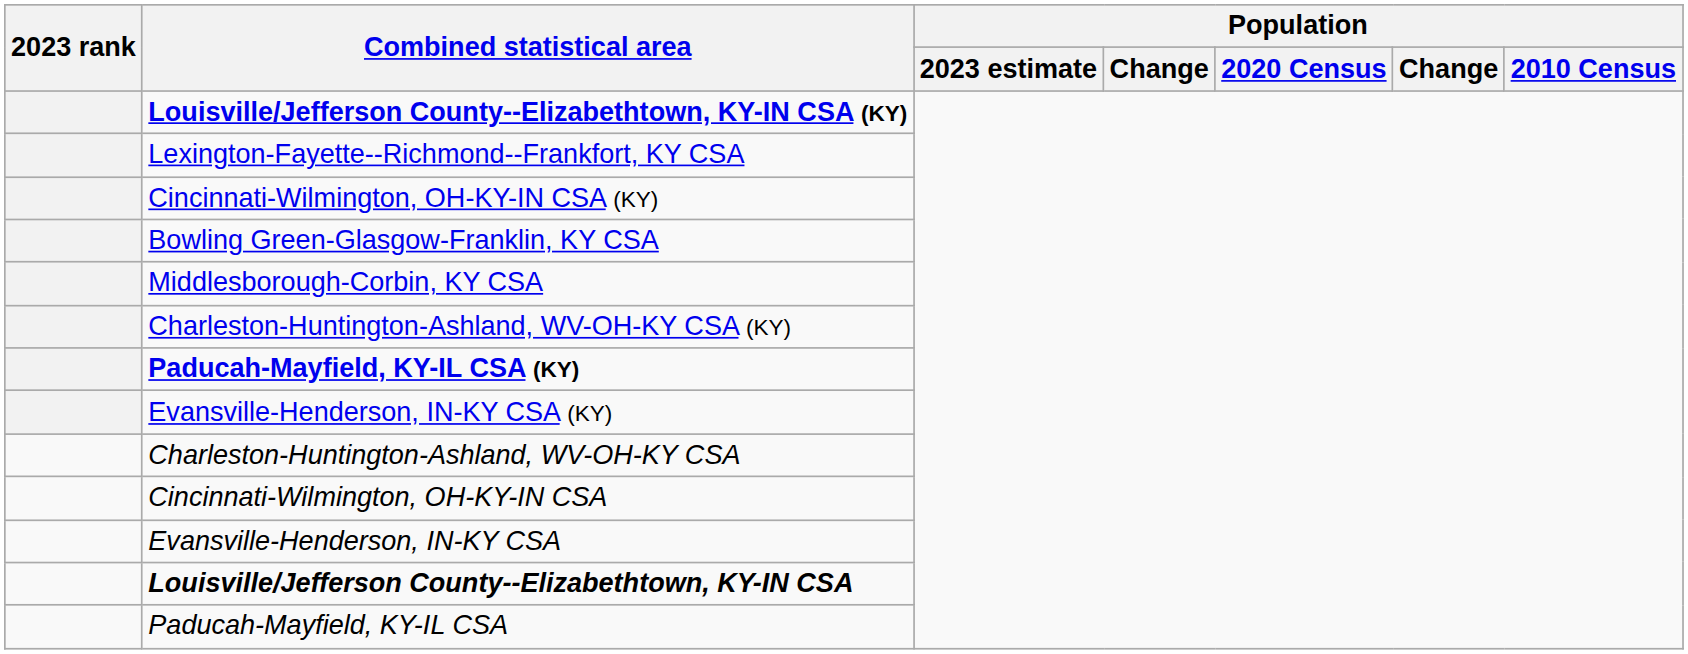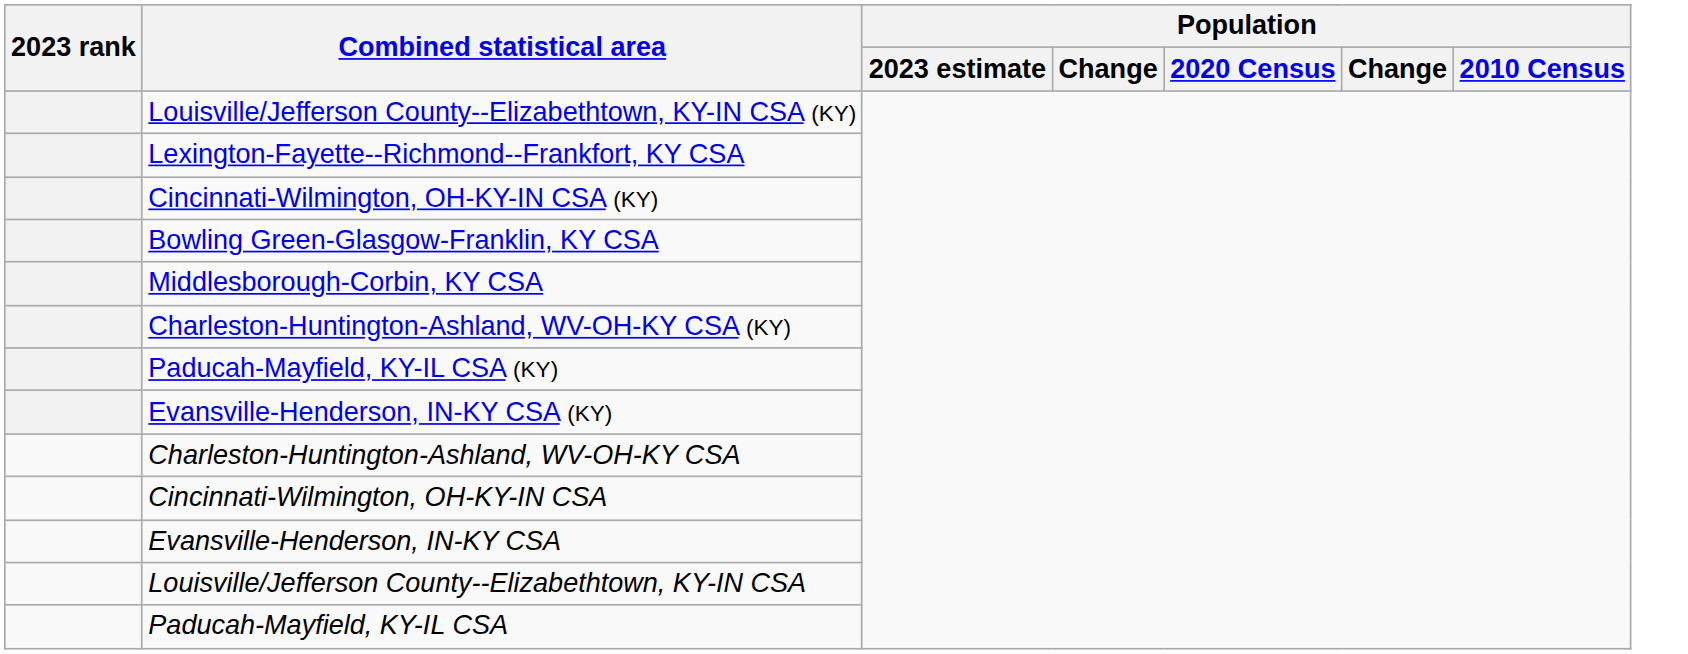(528, 111) bold -> (502, 111) normal
(364, 369) bold -> (353, 369) normal
(501, 583) bold -> (477, 583) normal
